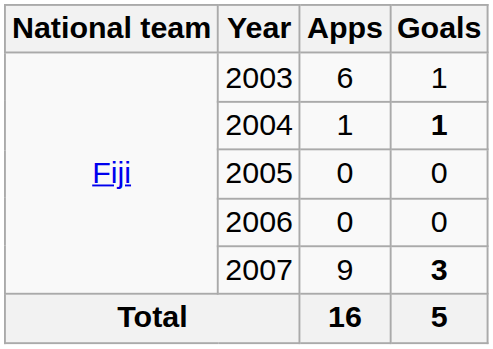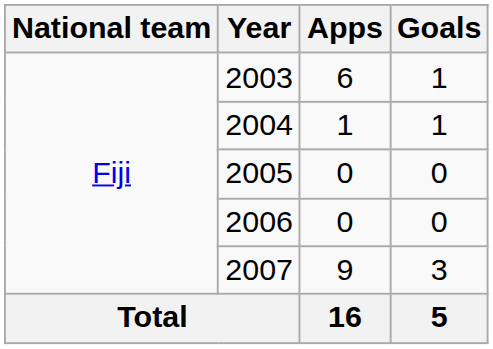(439, 125) bold -> (439, 125) normal
(439, 269) bold -> (439, 269) normal
